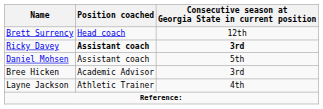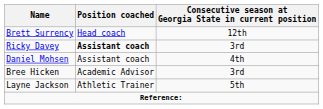(237, 46) bold -> (237, 46) normal
(237, 59) 5th -> (237, 59) 4th
(237, 86) 4th -> (237, 86) 5th
